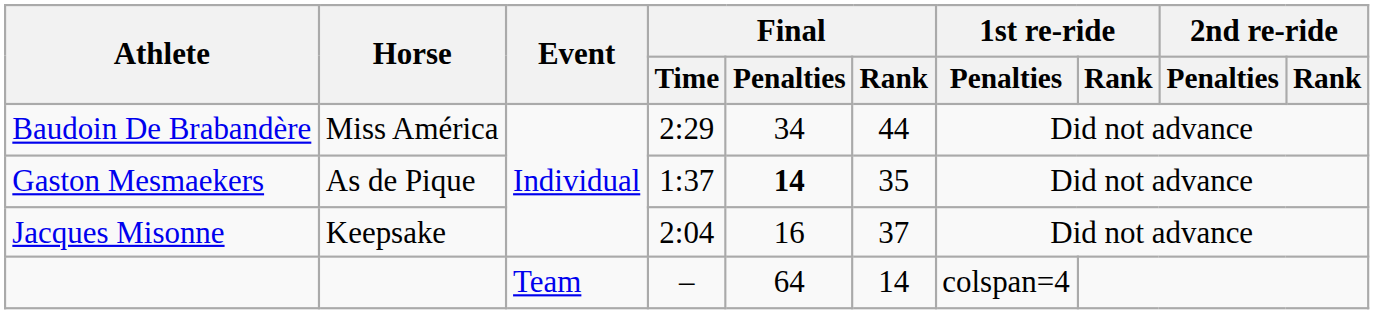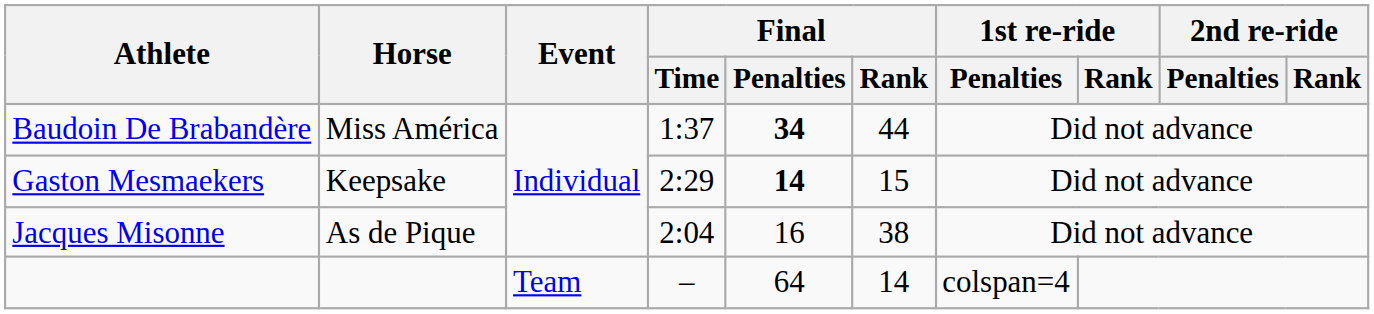(687, 129) 2:29 -> (687, 129) 1:37
(789, 129) normal -> (789, 129) bold
(401, 180) As de Pique -> (386, 180) Keepsake
(687, 180) 1:37 -> (687, 180) 2:29
(894, 180) 35 -> (894, 180) 15
(386, 231) Keepsake -> (401, 231) As de Pique
(894, 231) 37 -> (894, 231) 38
